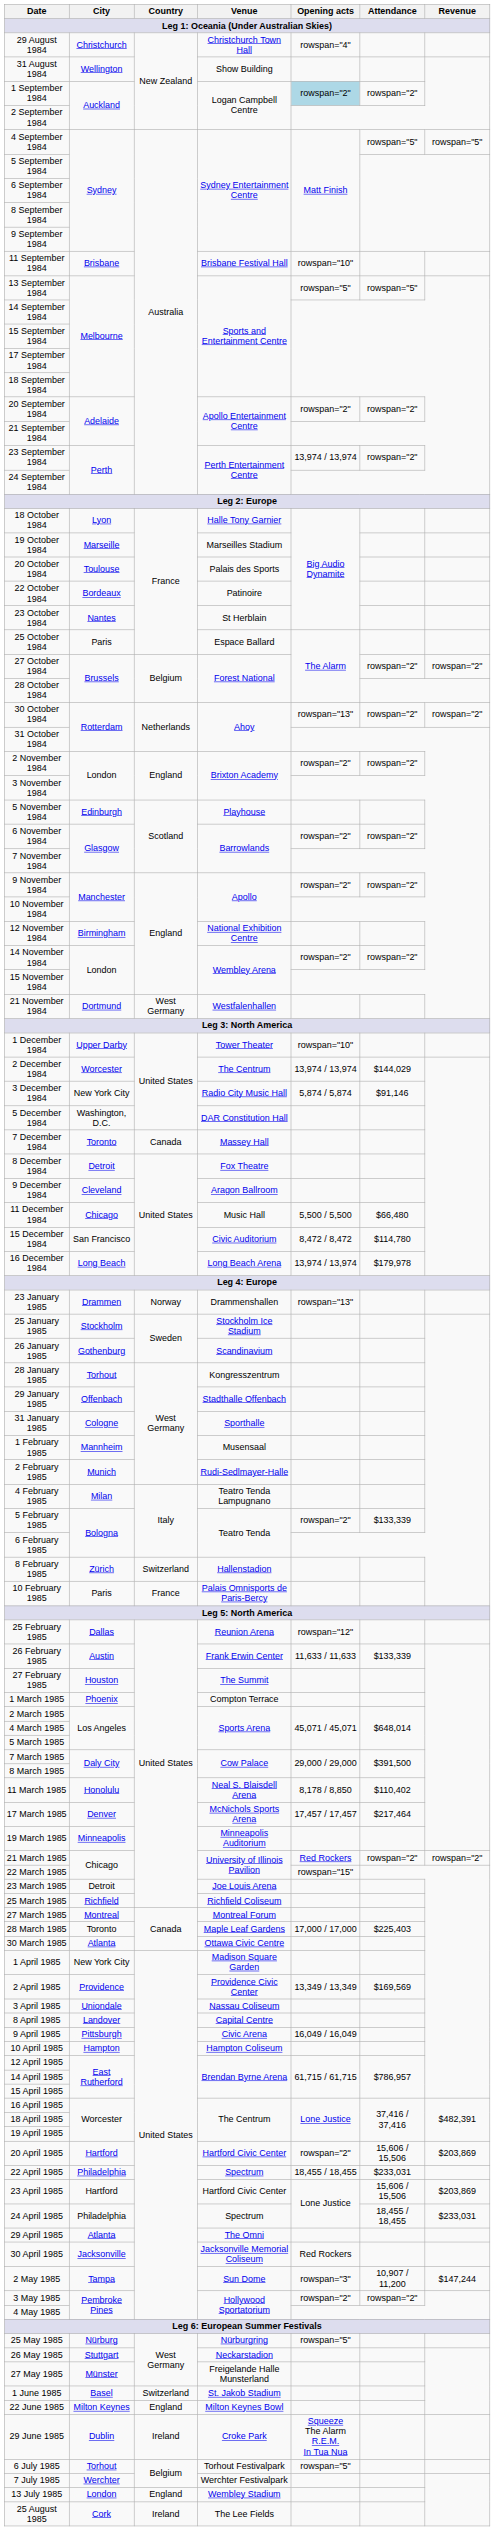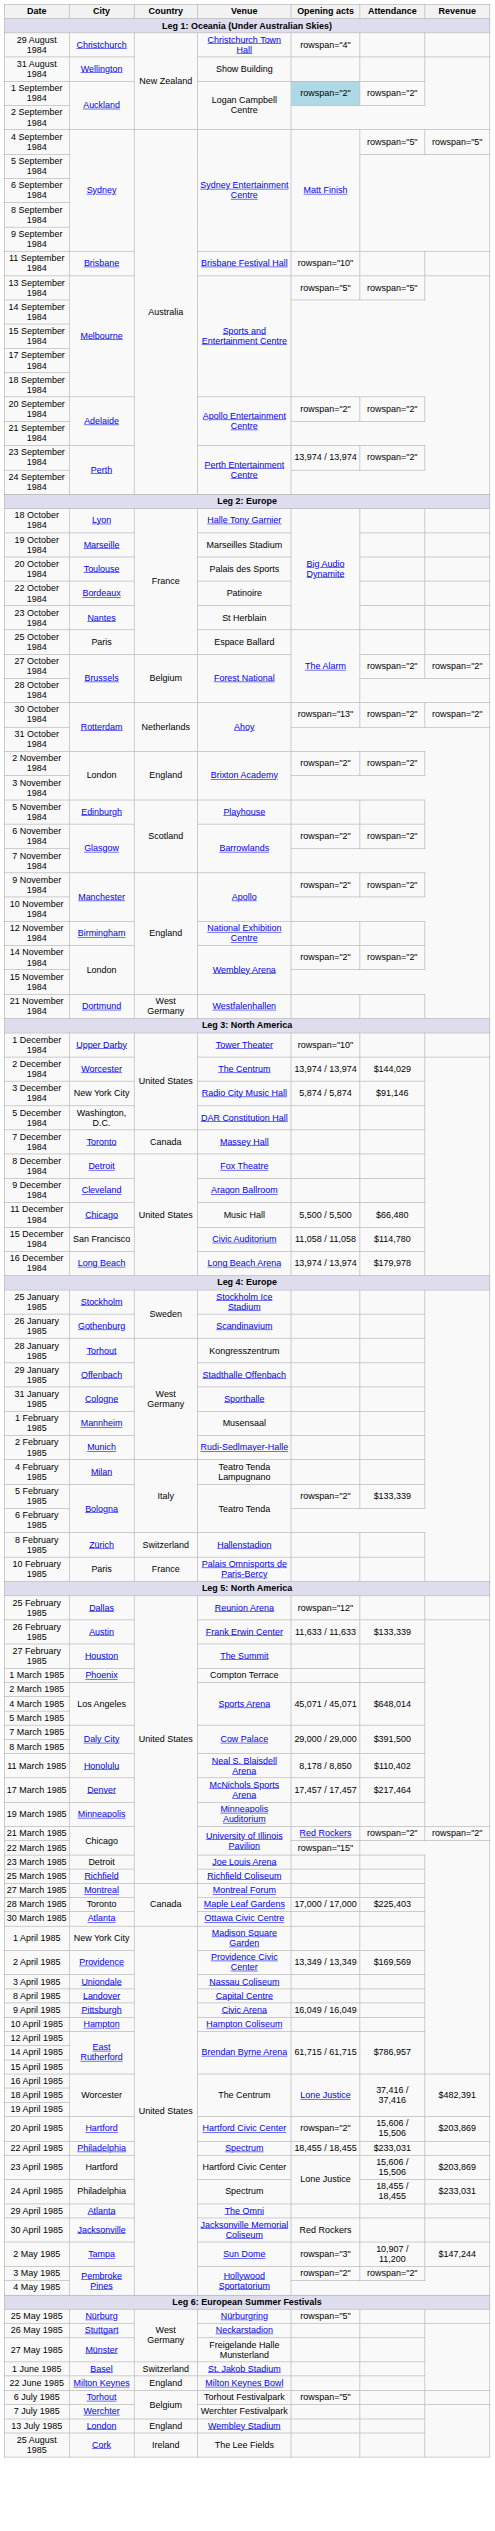(326, 1239) 8,472 / 8,472 -> (326, 1239) 11,058 / 11,058
- row: (37, 1302)
- row: (37, 2437)
